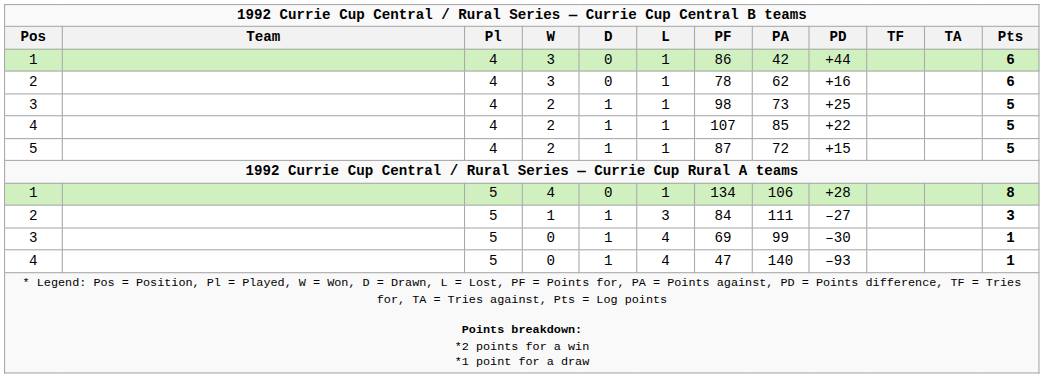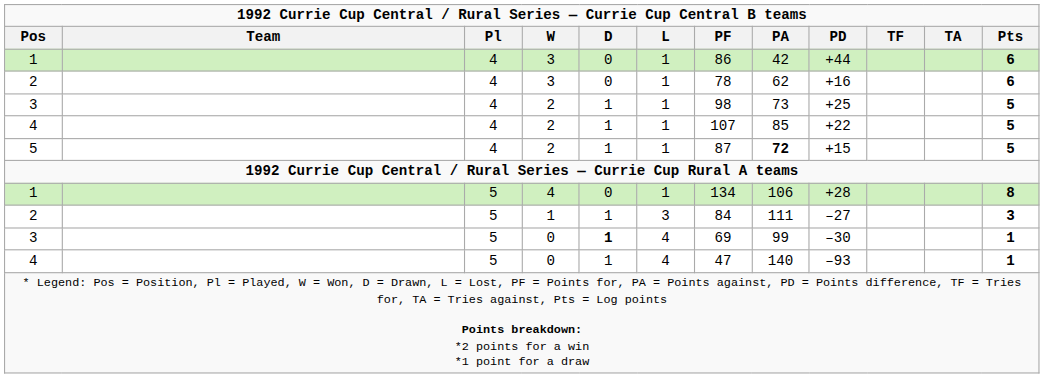(781, 149) normal -> (781, 149) bold
(608, 238) normal -> (608, 238) bold
